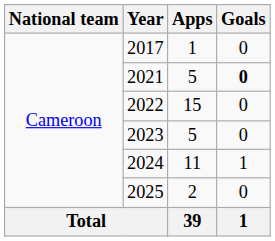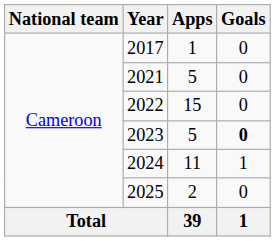(243, 76) bold -> (243, 76) normal
(243, 134) normal -> (243, 134) bold
